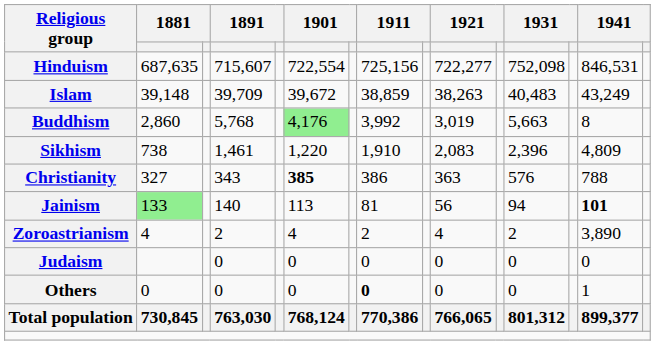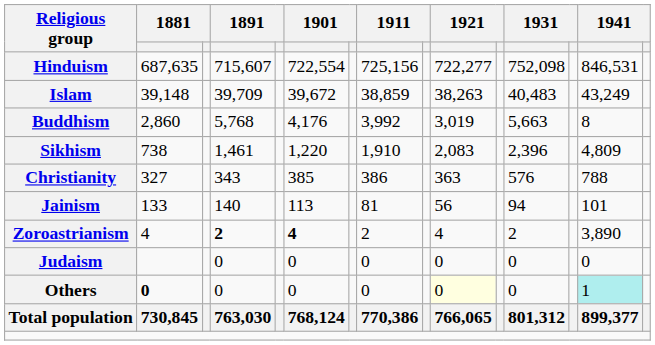(307, 121) lightgreen background -> (307, 121) no background
(301, 177) bold -> (301, 177) normal
(154, 205) lightgreen background -> (154, 205) no background
(595, 205) bold -> (595, 205) normal
(219, 233) normal -> (219, 233) bold
(292, 233) normal -> (292, 233) bold
(145, 289) normal -> (145, 289) bold
(365, 289) bold -> (365, 289) normal
(439, 289) no background -> (439, 289) lightyellow background
(586, 289) no background -> (586, 289) paleturquoise background
